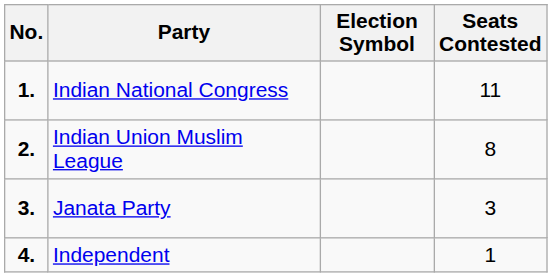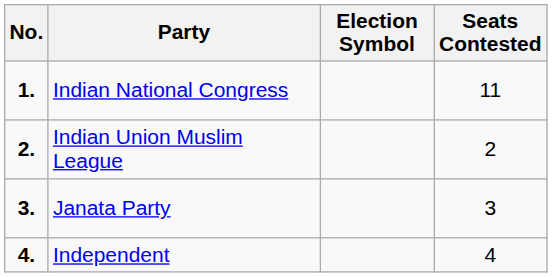(490, 149) 8 -> (490, 149) 2
(490, 254) 1 -> (490, 254) 4
